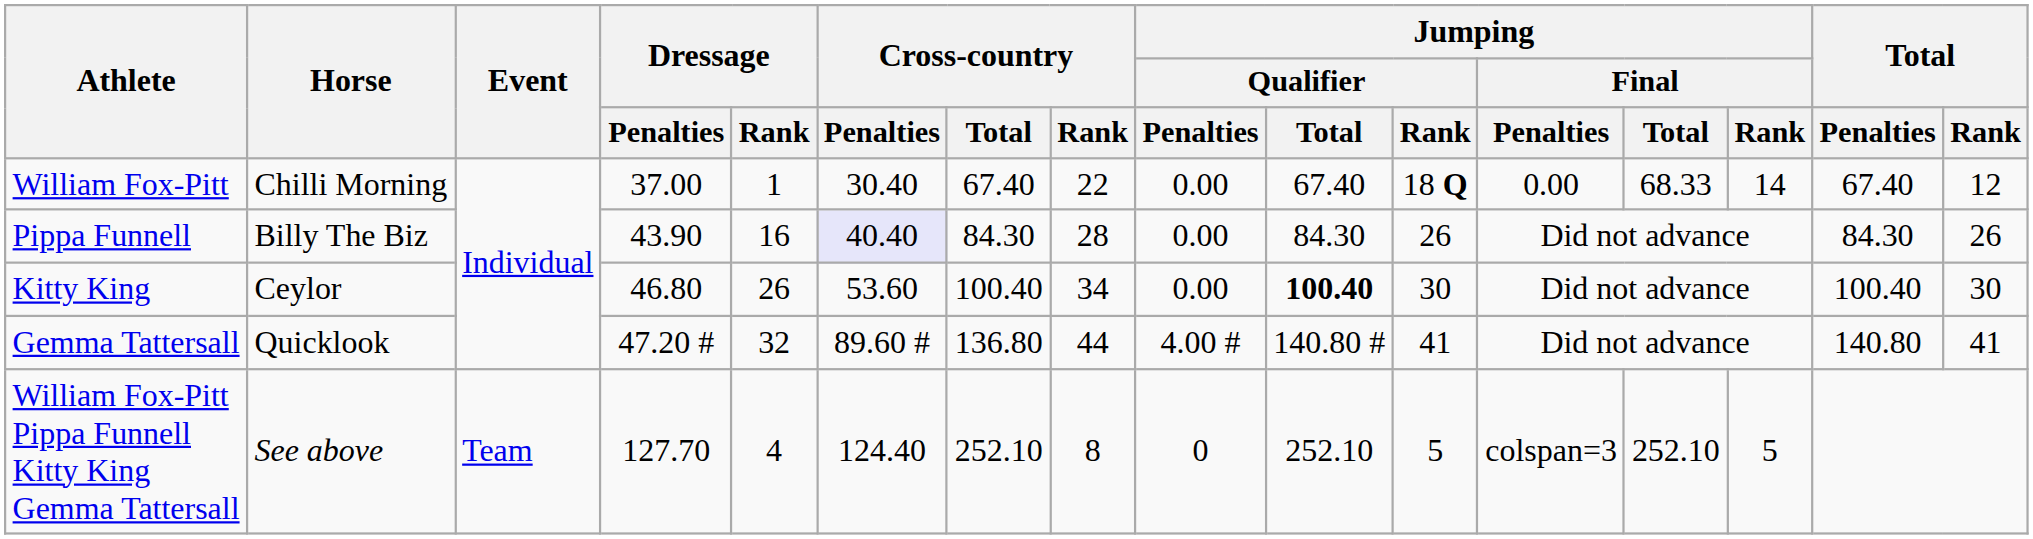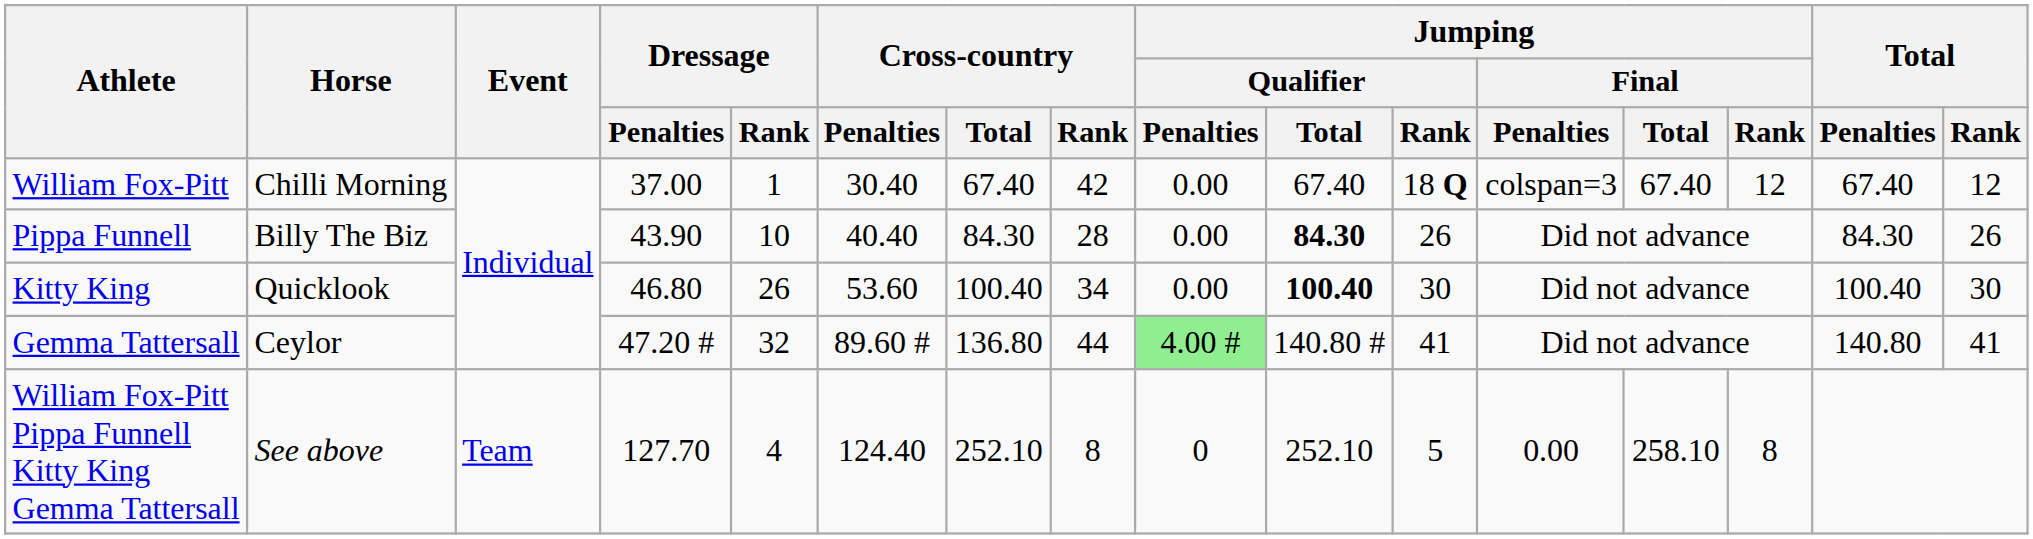(1093, 183) 22 -> (1093, 183) 42
(1551, 183) 0.00 -> (1551, 183) colspan=3
(1676, 183) 68.33 -> (1676, 183) 67.40
(1770, 183) 14 -> (1770, 183) 12
(774, 236) 16 -> (774, 236) 10
(882, 236) lavender background -> (882, 236) no background
(1329, 236) normal -> (1329, 236) bold
(298, 289) Ceylor -> (322, 289) Quicklook
(322, 341) Quicklook -> (298, 341) Ceylor
(1201, 341) no background -> (1201, 341) lightgreen background
(1551, 451) colspan=3 -> (1551, 451) 0.00
(1676, 451) 252.10 -> (1676, 451) 258.10
(1770, 451) 5 -> (1770, 451) 8
